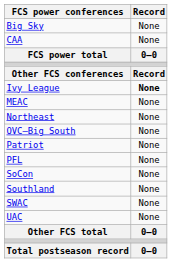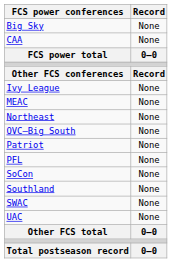(149, 88) bold -> (149, 88) normal
